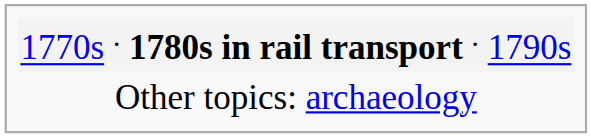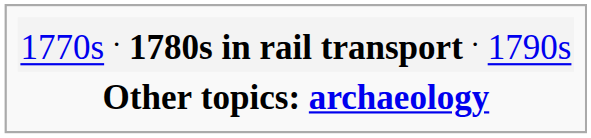(296, 96) normal -> (296, 96) bold
